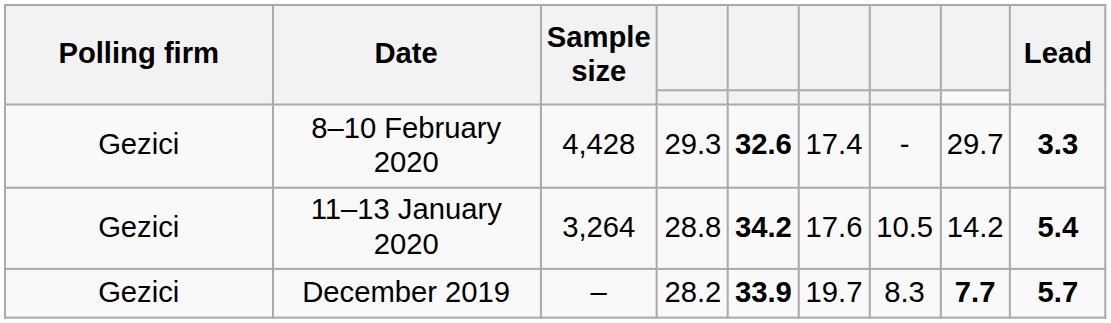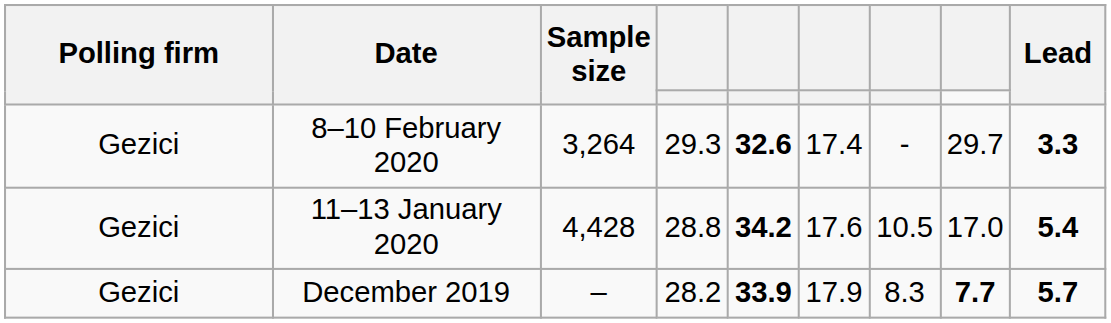(599, 145) 4,428 -> (599, 145) 3,264
(599, 227) 3,264 -> (599, 227) 4,428
(975, 227) 14.2 -> (975, 227) 17.0
(834, 293) 19.7 -> (834, 293) 17.9
